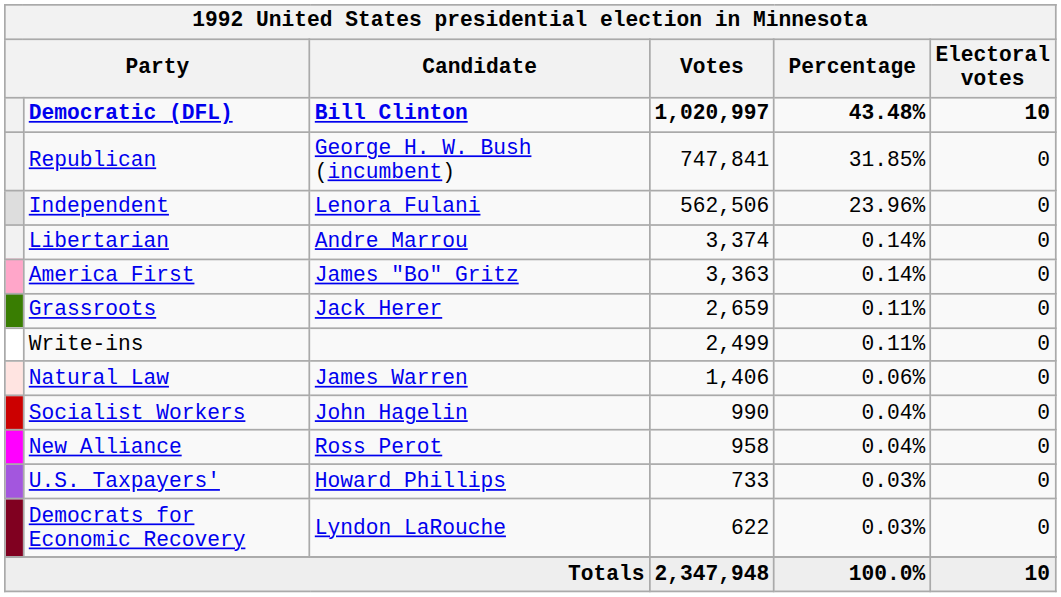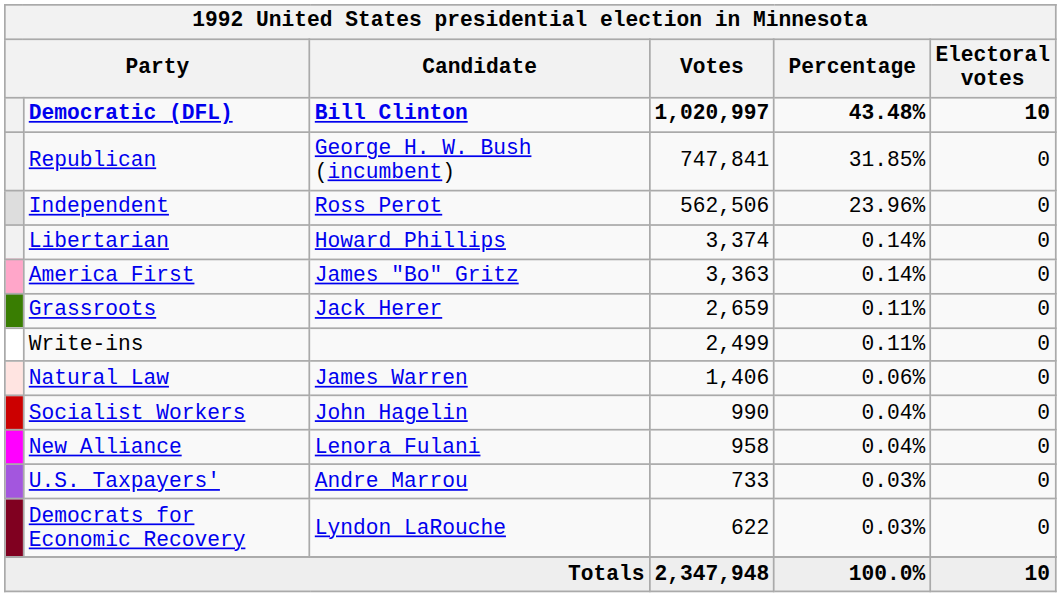(398, 208) Lenora Fulani -> (379, 208) Ross Perot
(391, 242) Andre Marrou -> (410, 242) Howard Phillips
(379, 448) Ross Perot -> (398, 448) Lenora Fulani
(410, 482) Howard Phillips -> (391, 482) Andre Marrou
